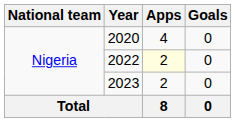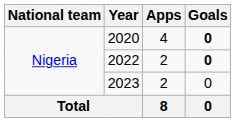(208, 38) normal -> (208, 38) bold
(164, 60) lightyellow background -> (164, 60) no background
(208, 60) normal -> (208, 60) bold
